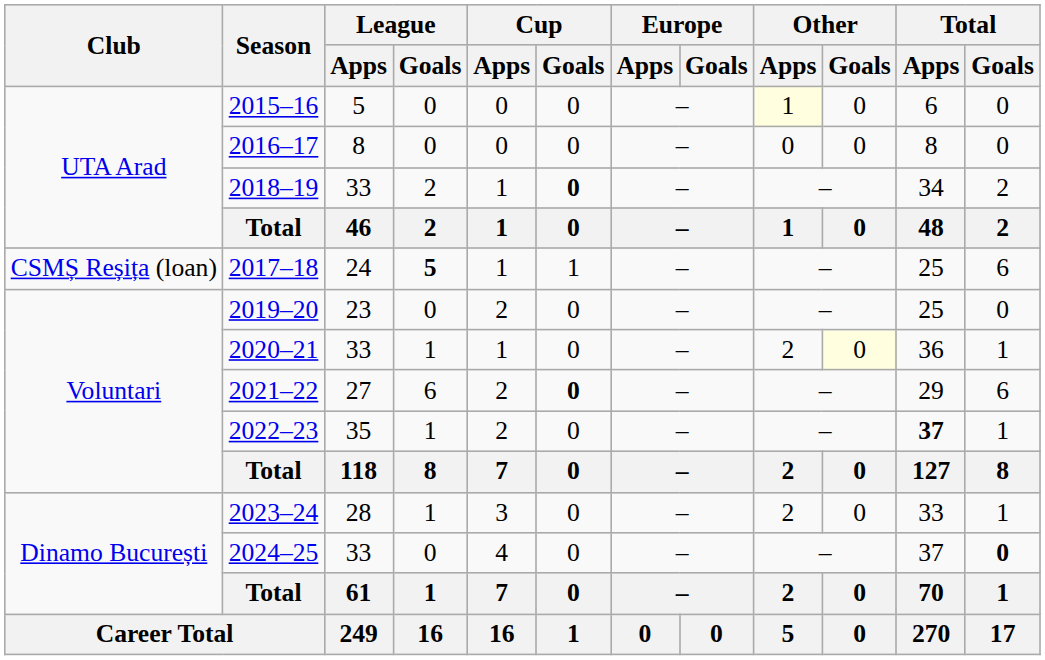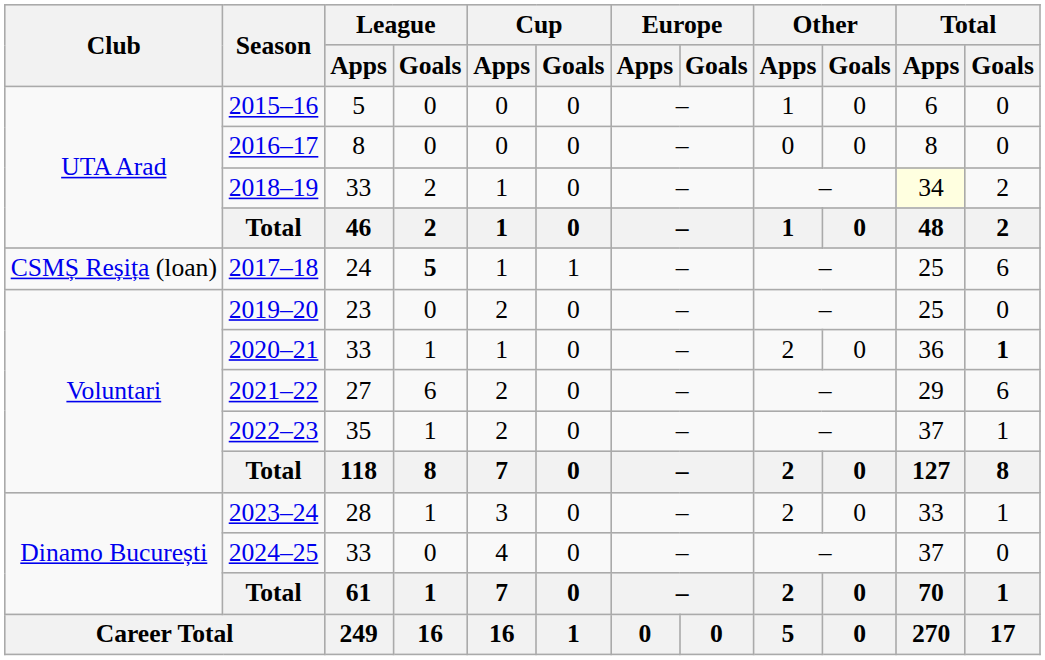(788, 106) lightyellow background -> (788, 106) no background
(573, 187) bold -> (573, 187) normal
(931, 187) no background -> (931, 187) lightyellow background
(860, 349) lightyellow background -> (860, 349) no background
(1003, 349) normal -> (1003, 349) bold
(573, 390) bold -> (573, 390) normal
(931, 430) bold -> (931, 430) normal
(1003, 552) bold -> (1003, 552) normal
